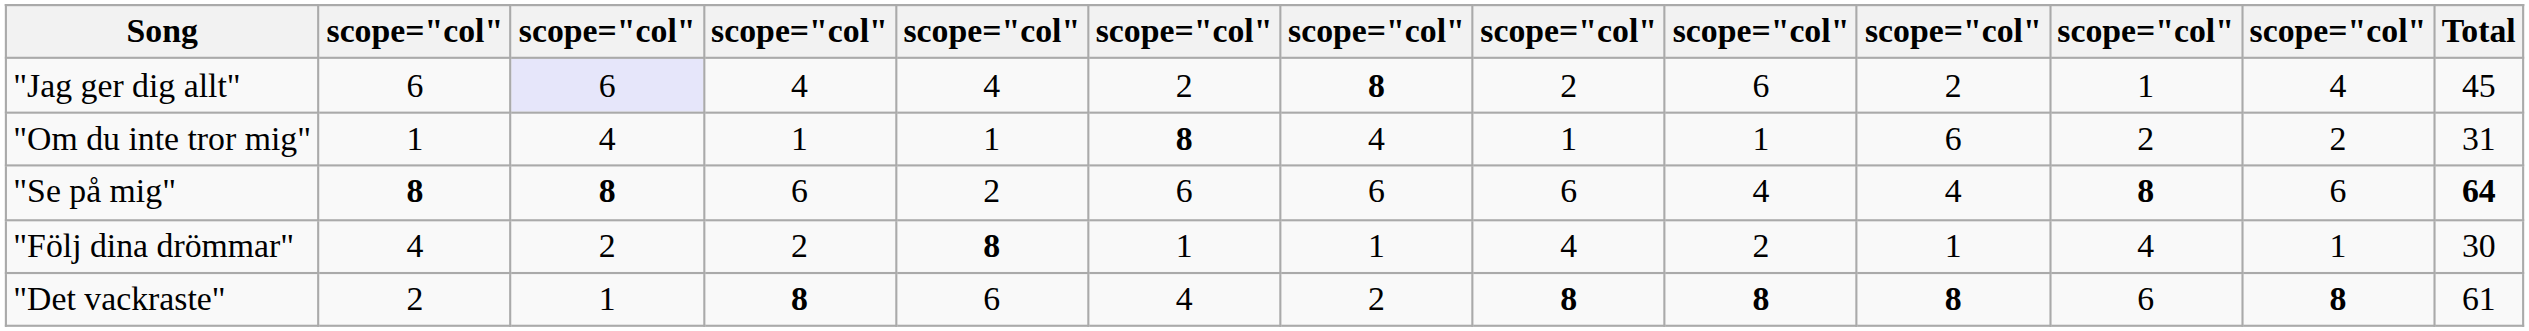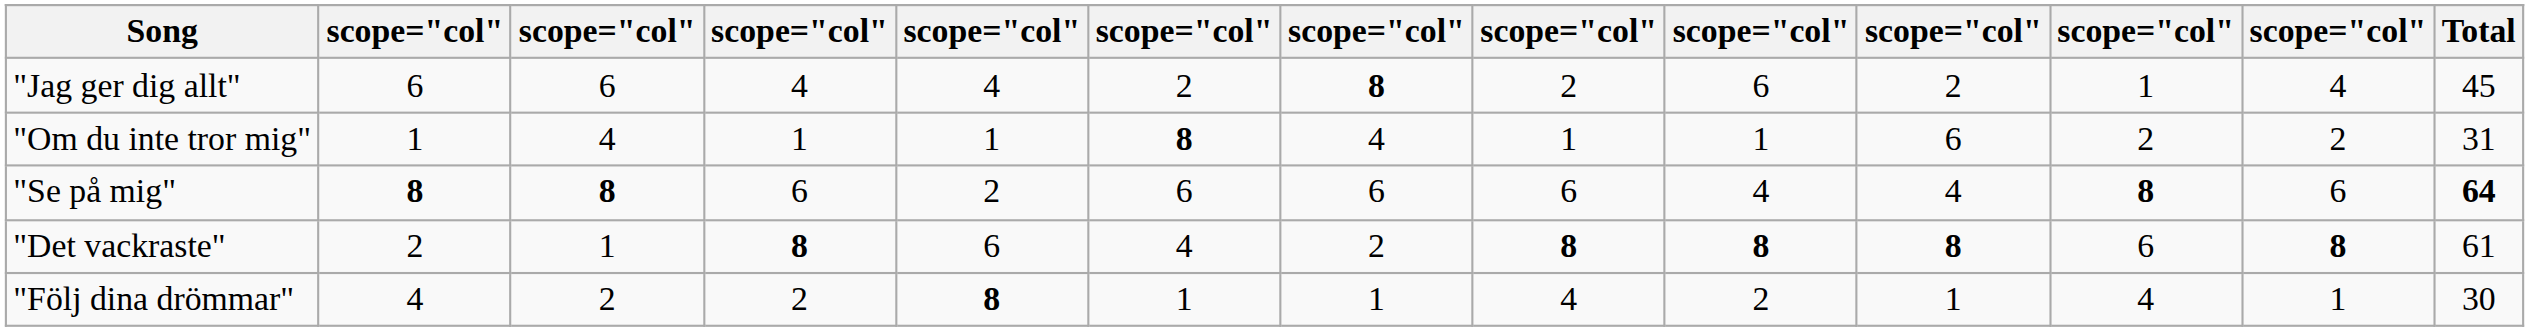(607, 84) lavender background -> (607, 84) no background
rows swapped: (119, 298) <-> (154, 245)
